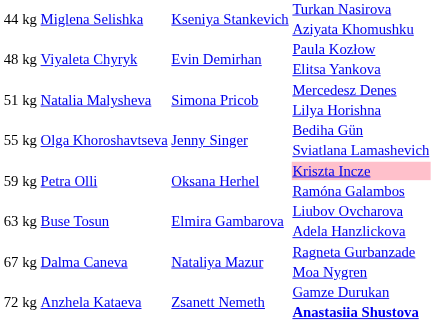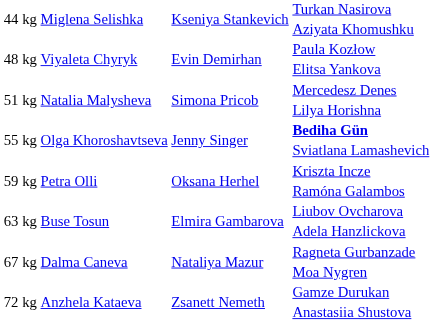(328, 130) normal -> (330, 130) bold
(331, 171) pink background -> (331, 171) no background
(356, 312) bold -> (352, 312) normal
